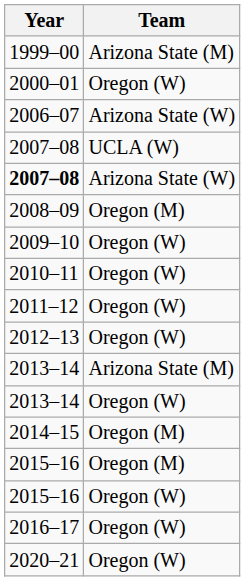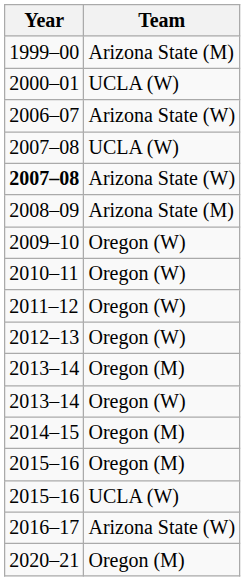(137, 83) Oregon (W) -> (134, 83) UCLA (W)
(136, 210) Oregon (M) -> (161, 210) Arizona State (M)
(161, 369) Arizona State (M) -> (136, 369) Oregon (M)
(137, 496) Oregon (W) -> (134, 496) UCLA (W)
(137, 527) Oregon (W) -> (162, 527) Arizona State (W)
(137, 559) Oregon (W) -> (136, 559) Oregon (M)
